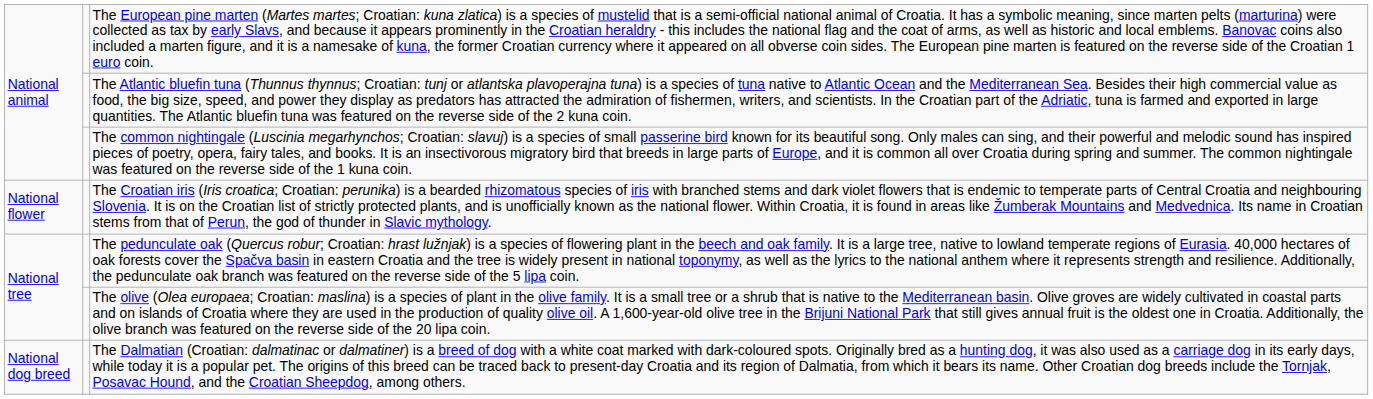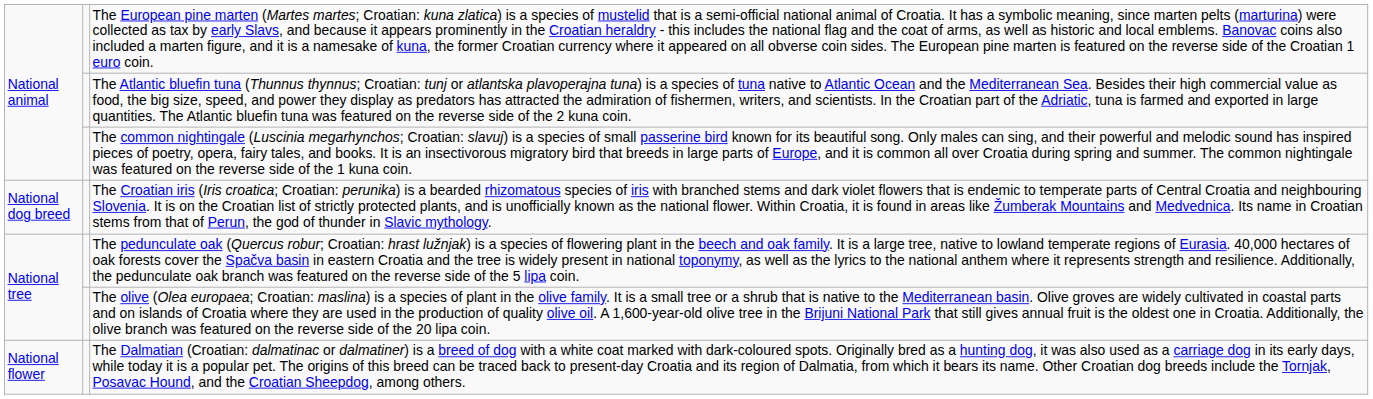(33, 207) National flower -> (39, 207) National dog breed
(39, 367) National dog breed -> (33, 367) National flower
